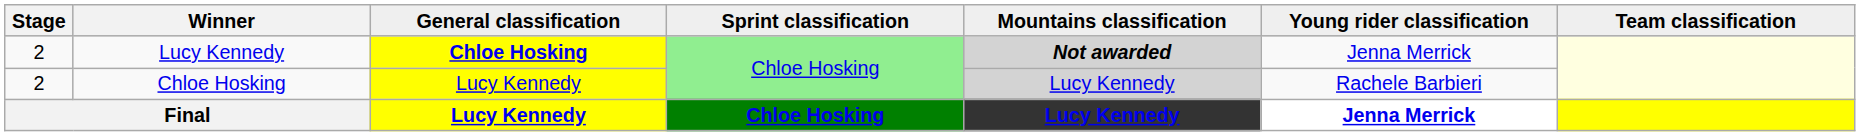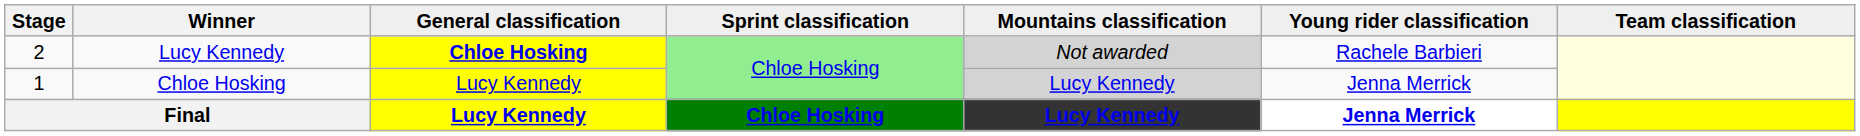(1112, 52) bold -> (1112, 52) normal
(1409, 52) Jenna Merrick -> (1409, 52) Rachele Barbieri
(39, 84) 2 -> (39, 84) 1
(1409, 84) Rachele Barbieri -> (1409, 84) Jenna Merrick
